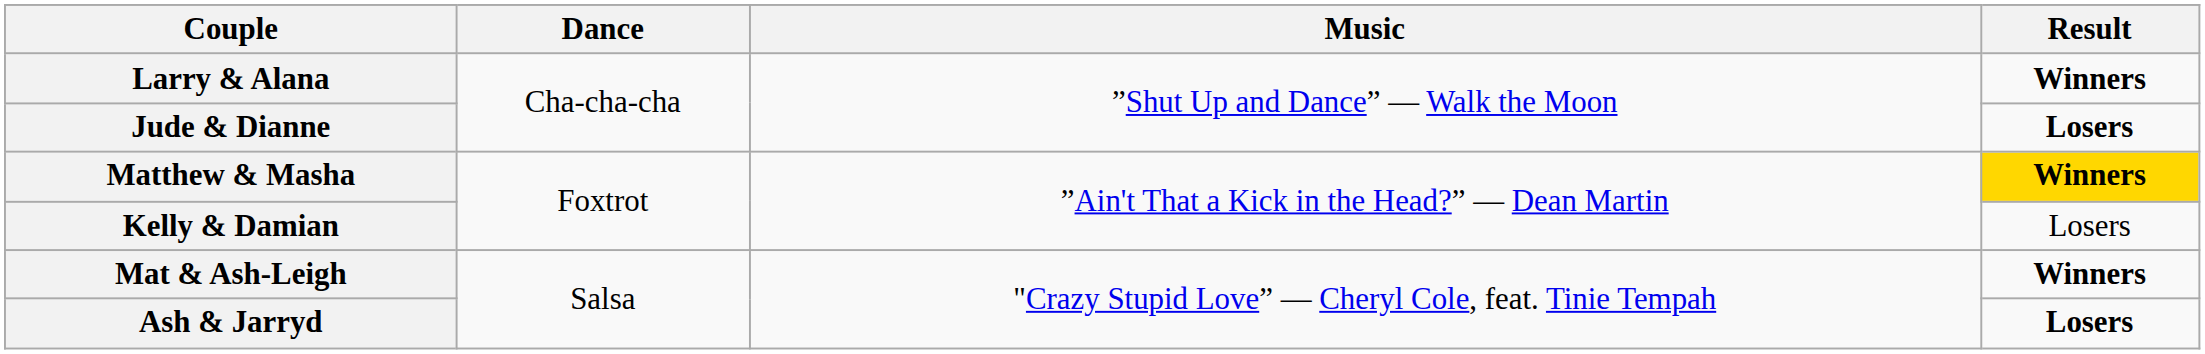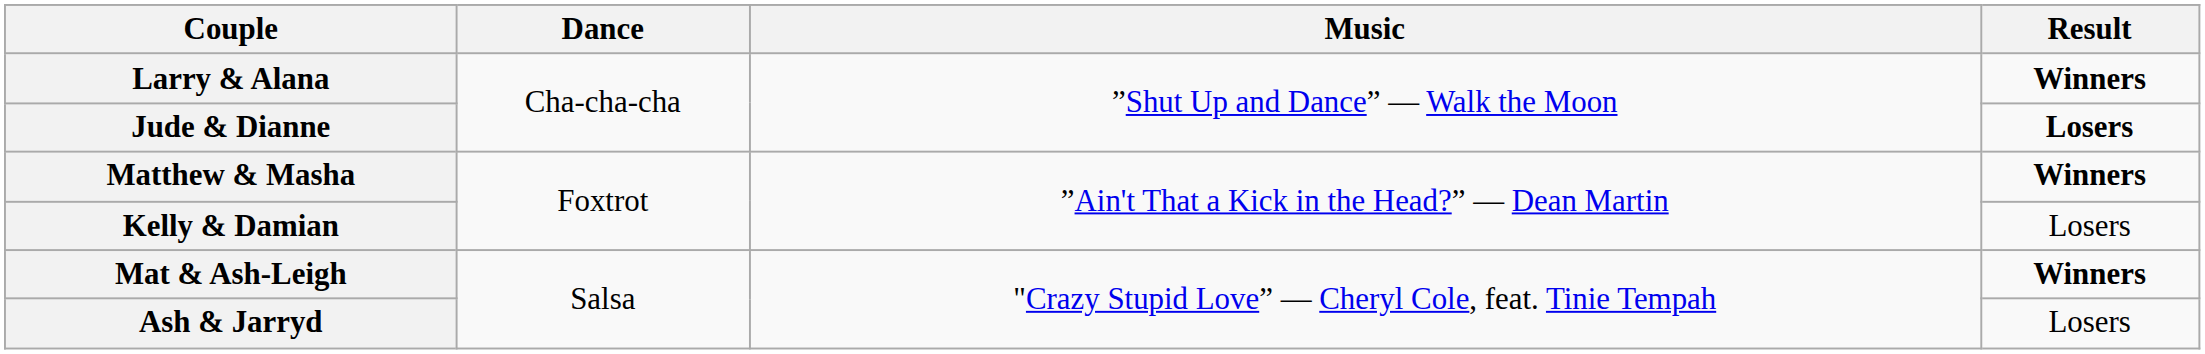(2090, 175) gold background -> (2090, 175) no background
(2090, 322) bold -> (2090, 322) normal
